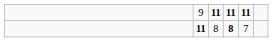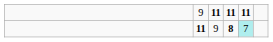(216, 28) 8 -> (216, 28) 9
(246, 28) no background -> (246, 28) paleturquoise background
